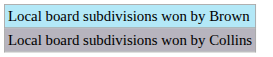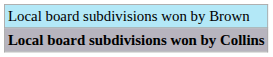(130, 39) normal -> (136, 39) bold
